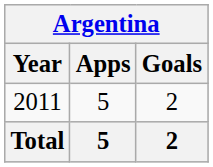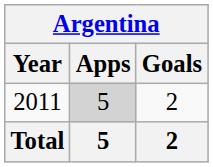(103, 102) no background -> (103, 102) lightgrey background
